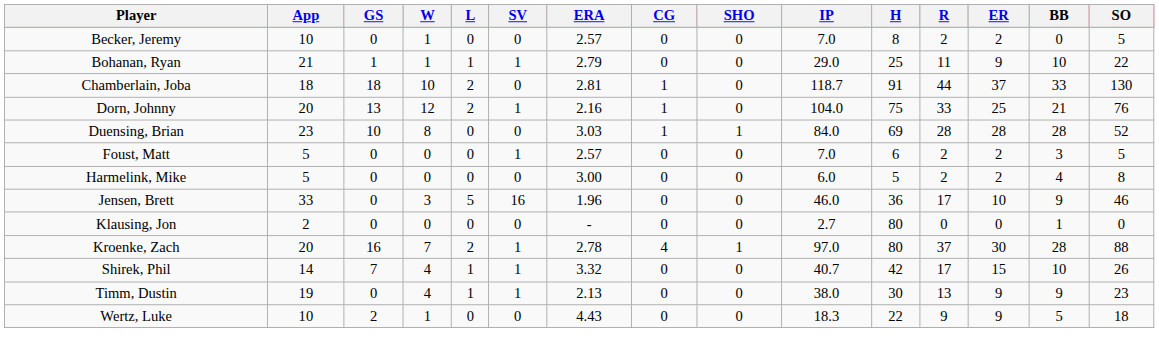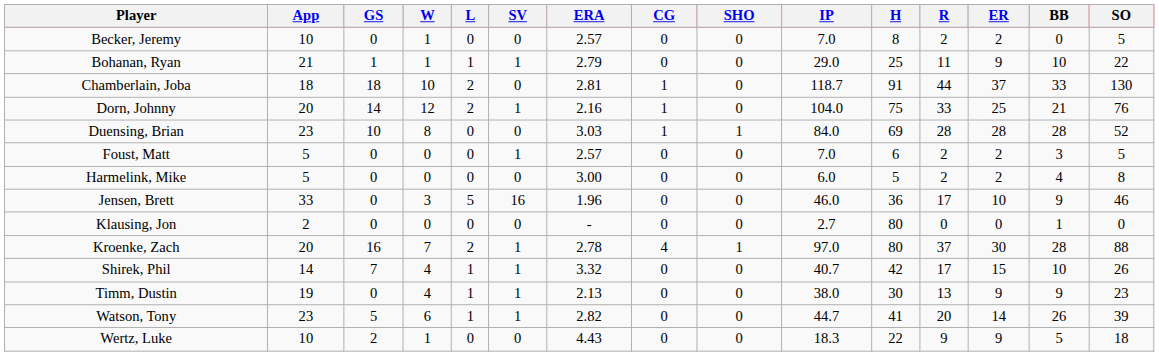(374, 108) 13 -> (374, 108) 14
+ row: (136, 316)
